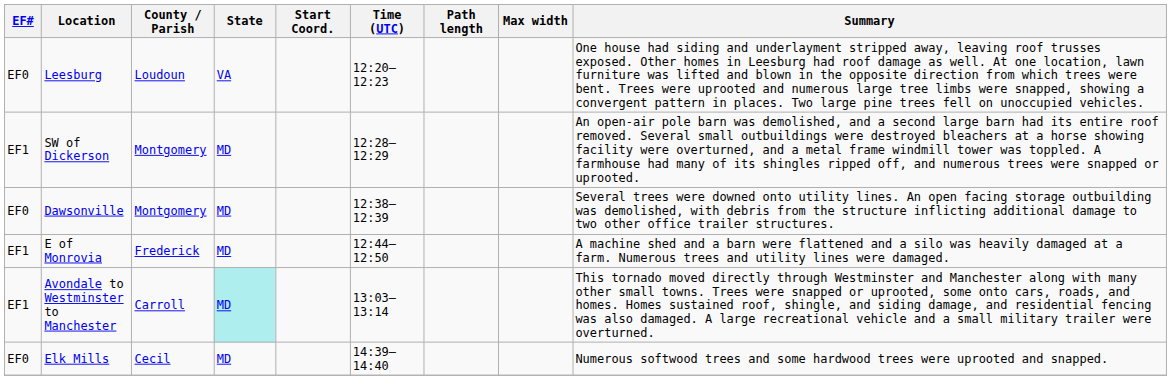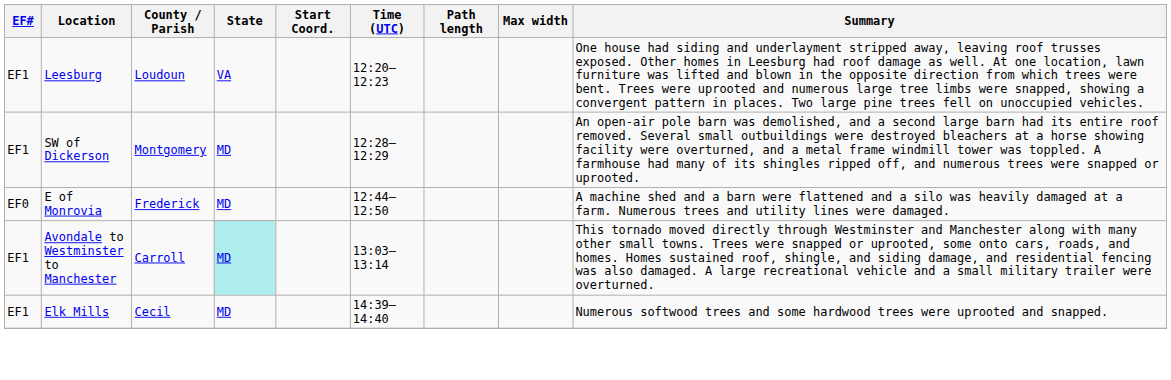(18, 75) EF0 -> (18, 75) EF1
- row: (84, 211)
(18, 251) EF1 -> (18, 204) EF0
(18, 359) EF0 -> (18, 312) EF1
